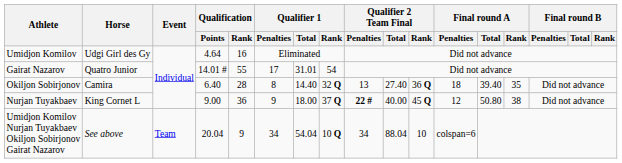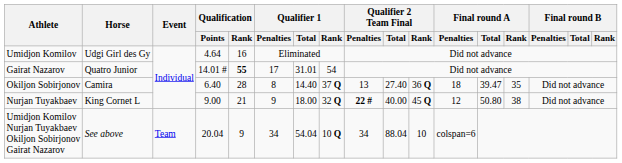(242, 70) normal -> (242, 70) bold
(332, 85) 32 Q -> (332, 85) 37 Q
(491, 85) 39.40 -> (491, 85) 39.47
(242, 101) 36 -> (242, 101) 21
(332, 101) 37 Q -> (332, 101) 32 Q
